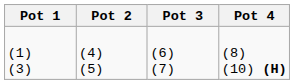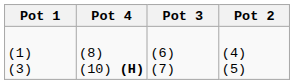columns swapped: (112, 16) <-> (254, 16)
